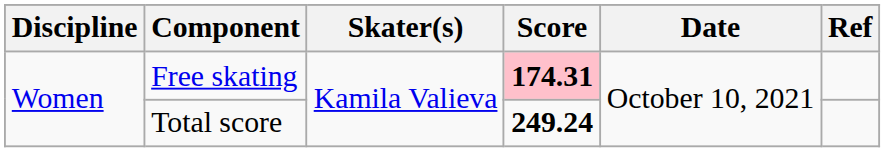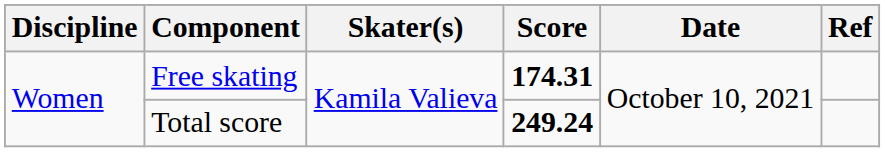(552, 75) pink background -> (552, 75) no background
